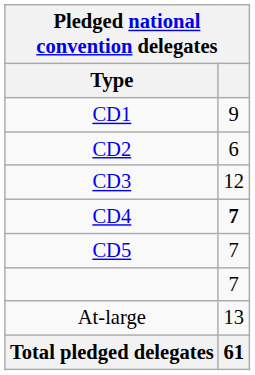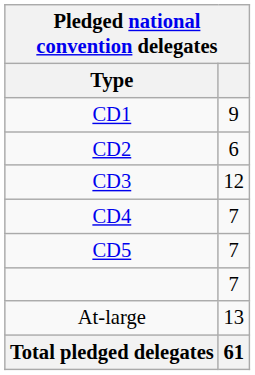(234, 216) bold -> (234, 216) normal
